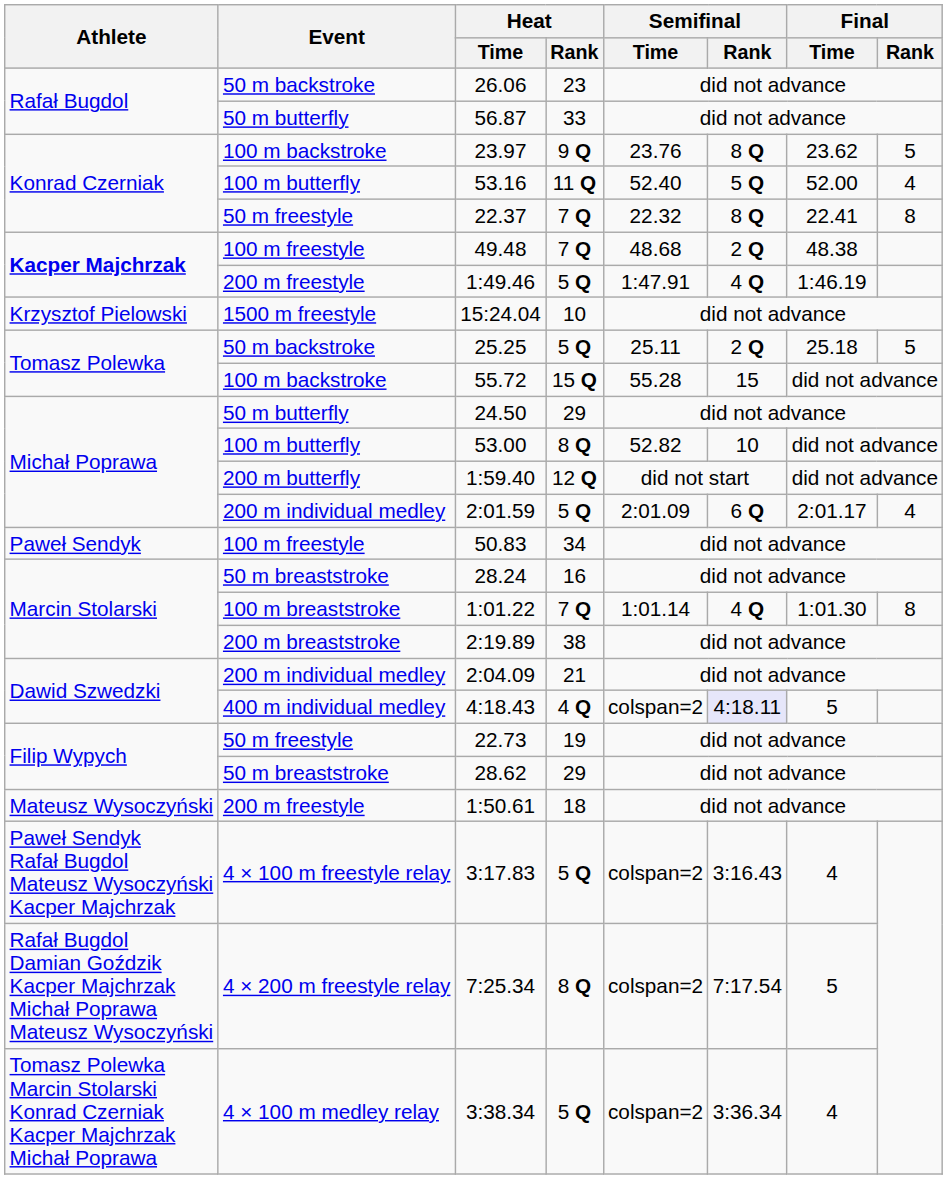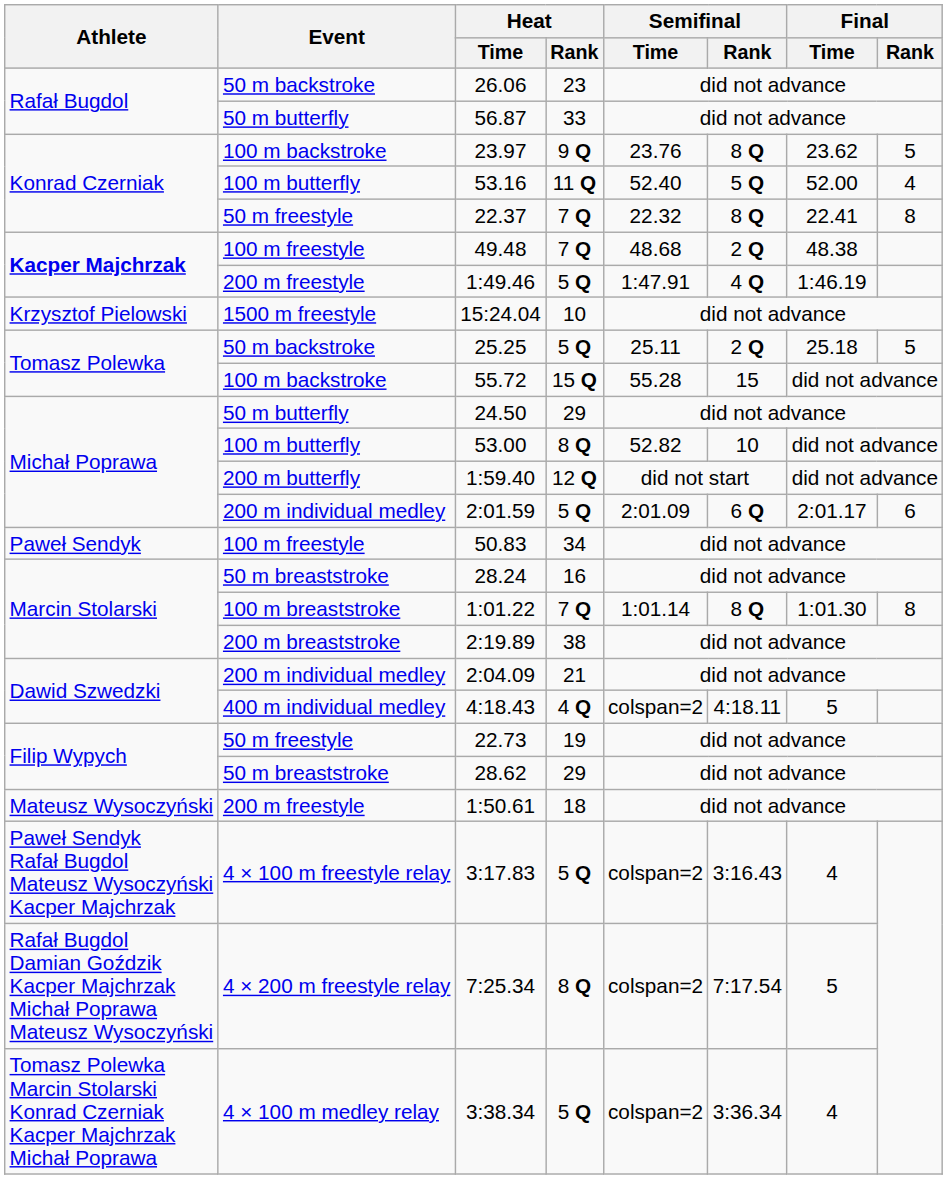(910, 511) 4 -> (910, 511) 6
(747, 609) 4 Q -> (747, 609) 8 Q
(747, 708) lavender background -> (747, 708) no background
